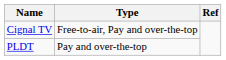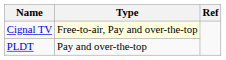(127, 30) no background -> (127, 30) lightyellow background
